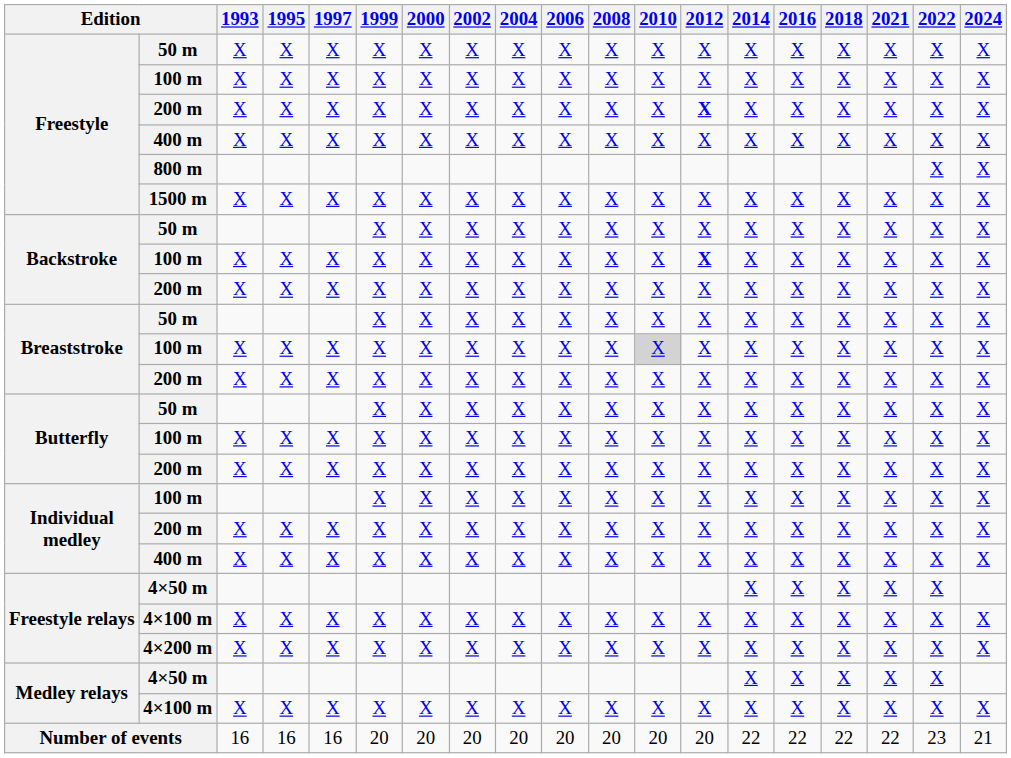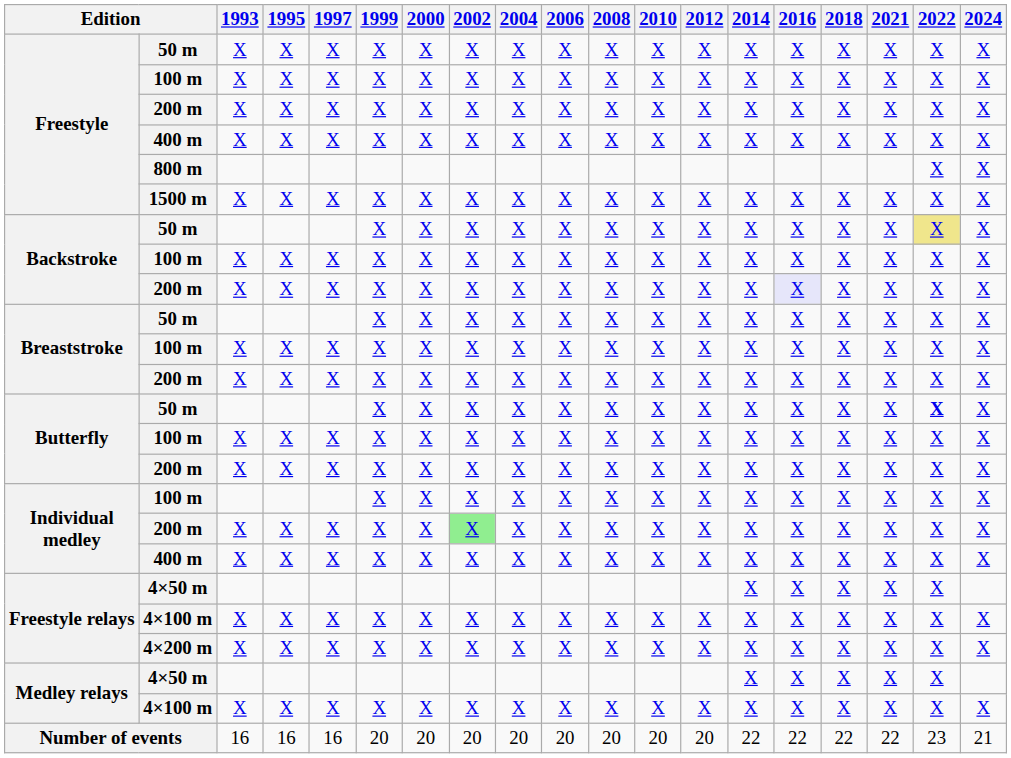(704, 109) bold -> (704, 109) normal
(937, 229) no background -> (937, 229) khaki background
(704, 259) bold -> (704, 259) normal
(797, 288) no background -> (797, 288) lavender background
(658, 348) lightgrey background -> (658, 348) no background
(937, 408) normal -> (937, 408) bold
(472, 528) no background -> (472, 528) lightgreen background
